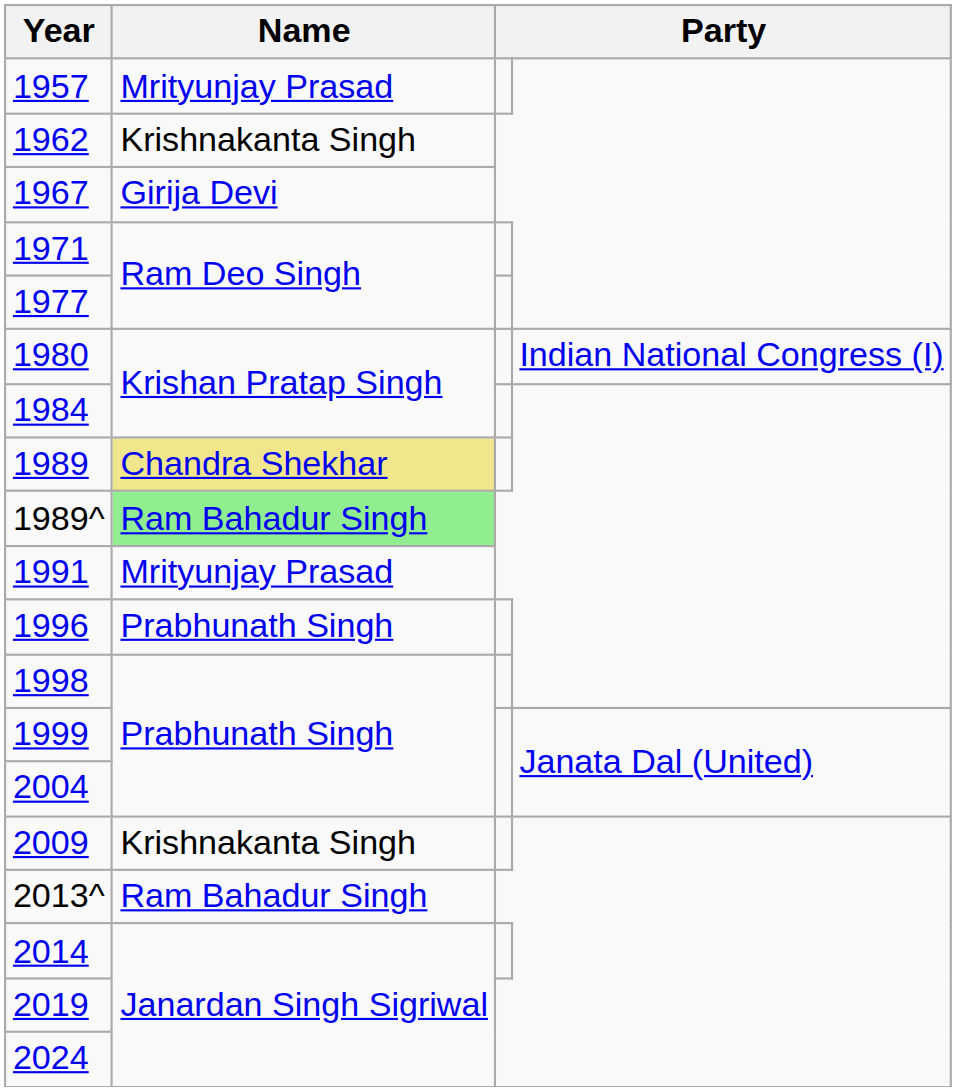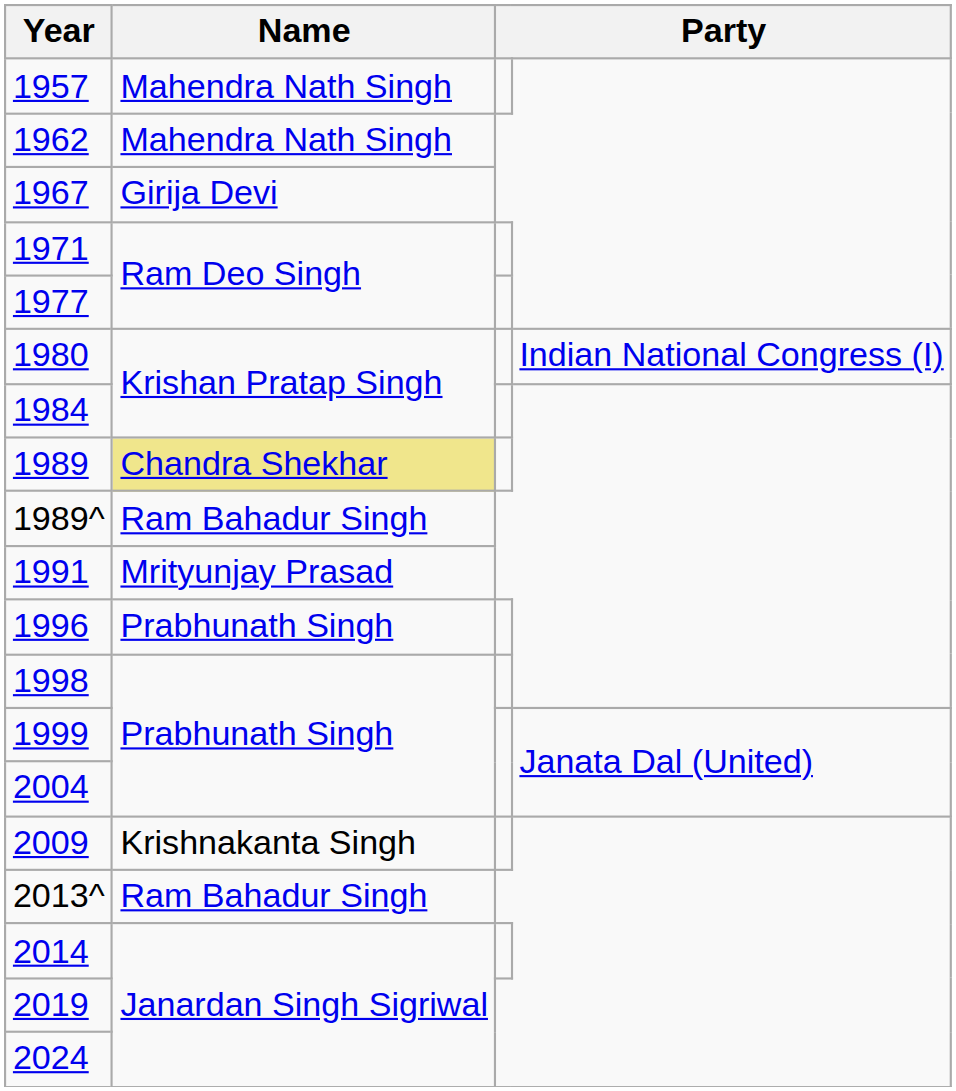(257, 85) Mrityunjay Prasad -> (286, 85) Mahendra Nath Singh
(268, 139) Krishnakanta Singh -> (286, 139) Mahendra Nath Singh
(274, 517) lightgreen background -> (274, 517) no background
